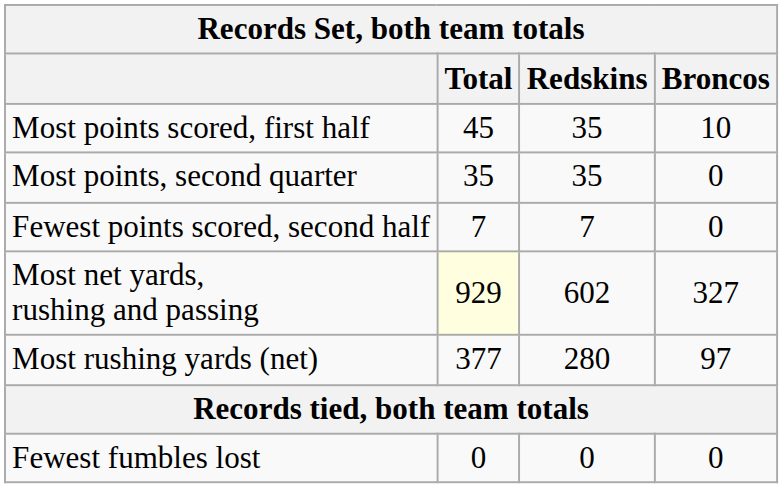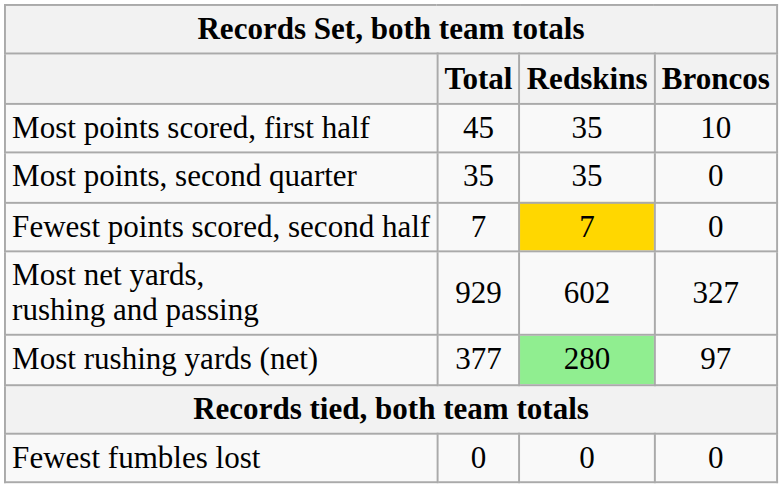(587, 226) no background -> (587, 226) gold background
(478, 292) lightyellow background -> (478, 292) no background
(587, 359) no background -> (587, 359) lightgreen background
